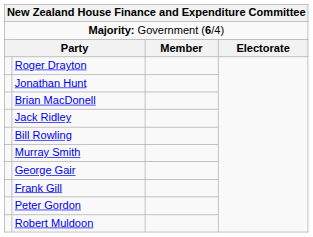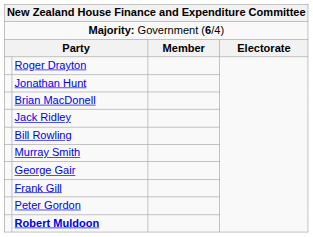(54, 223) normal -> (57, 223) bold
